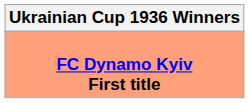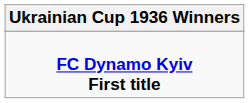(124, 74) lightsalmon background -> (124, 74) no background
